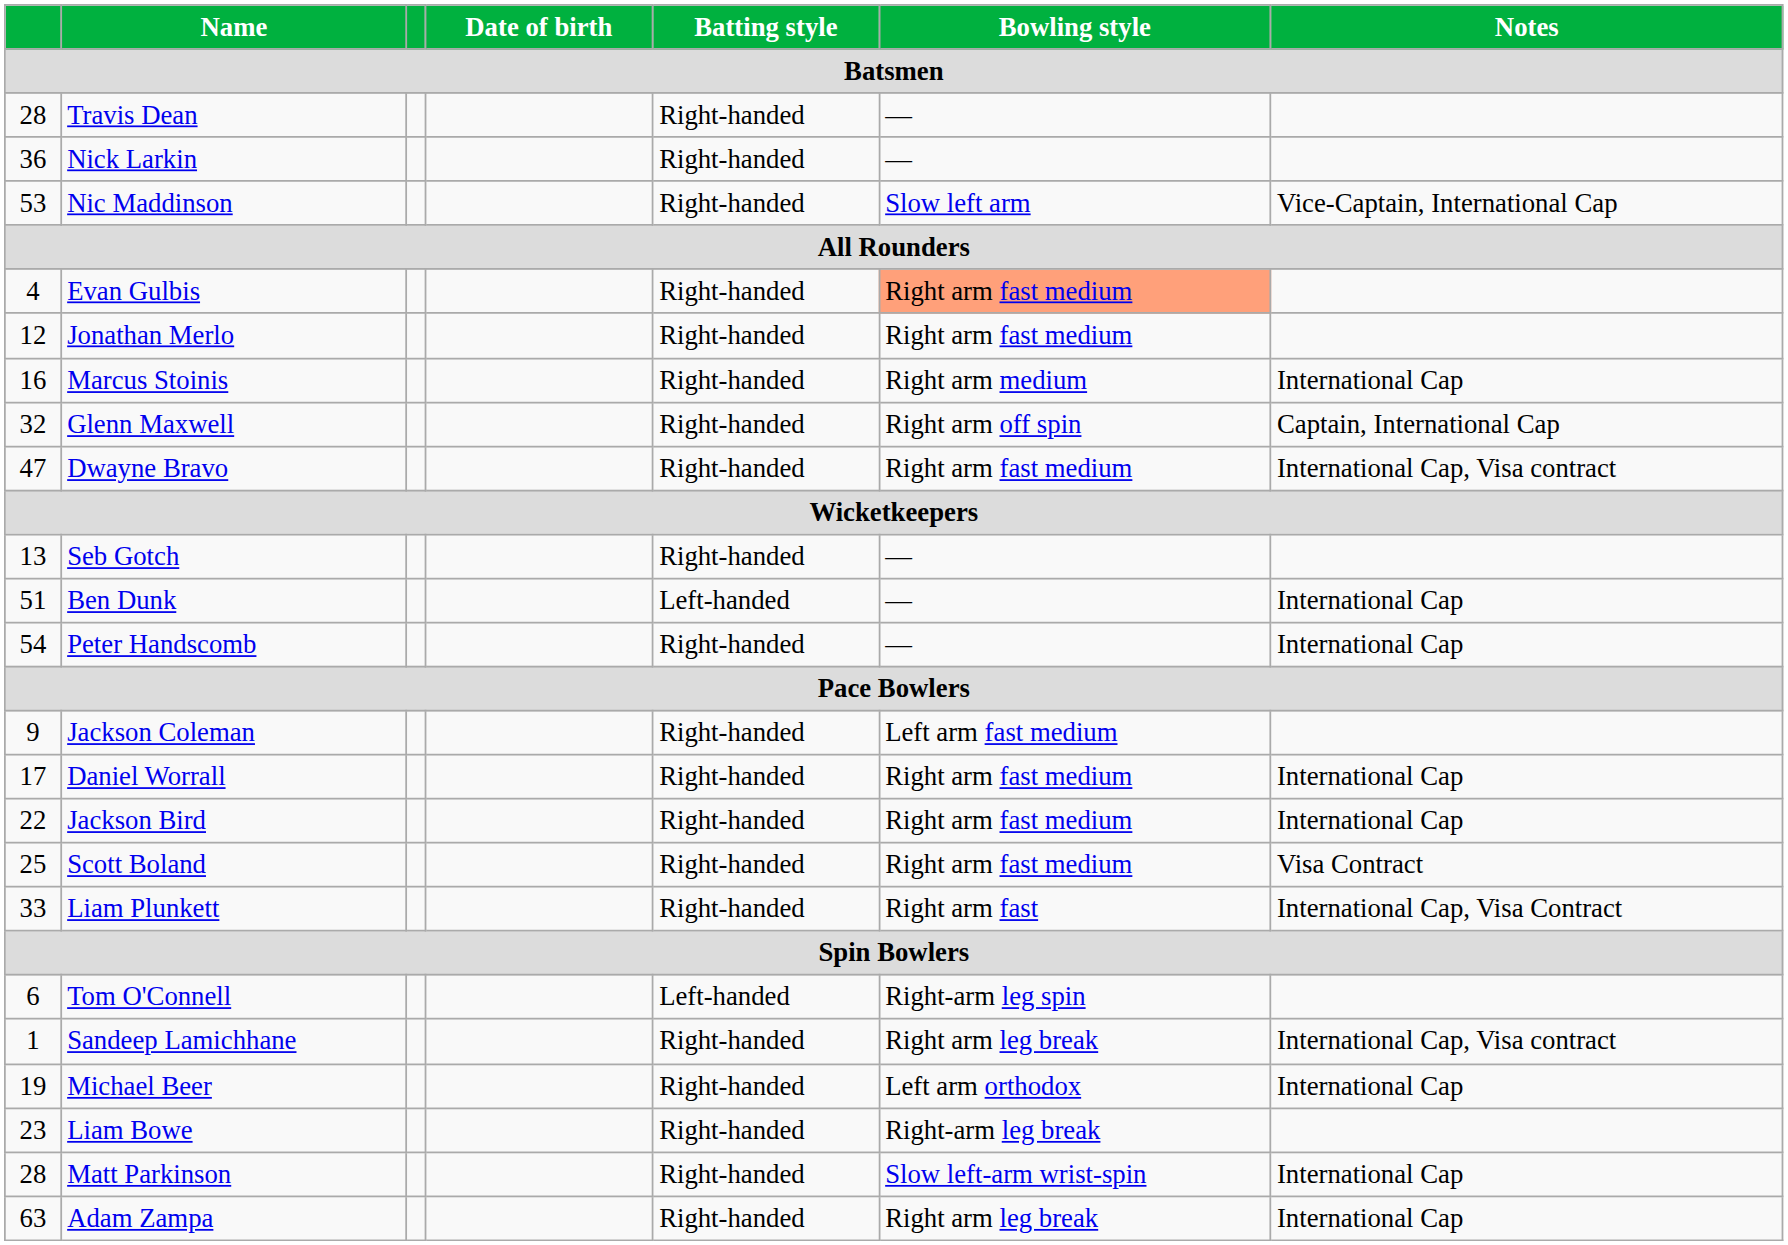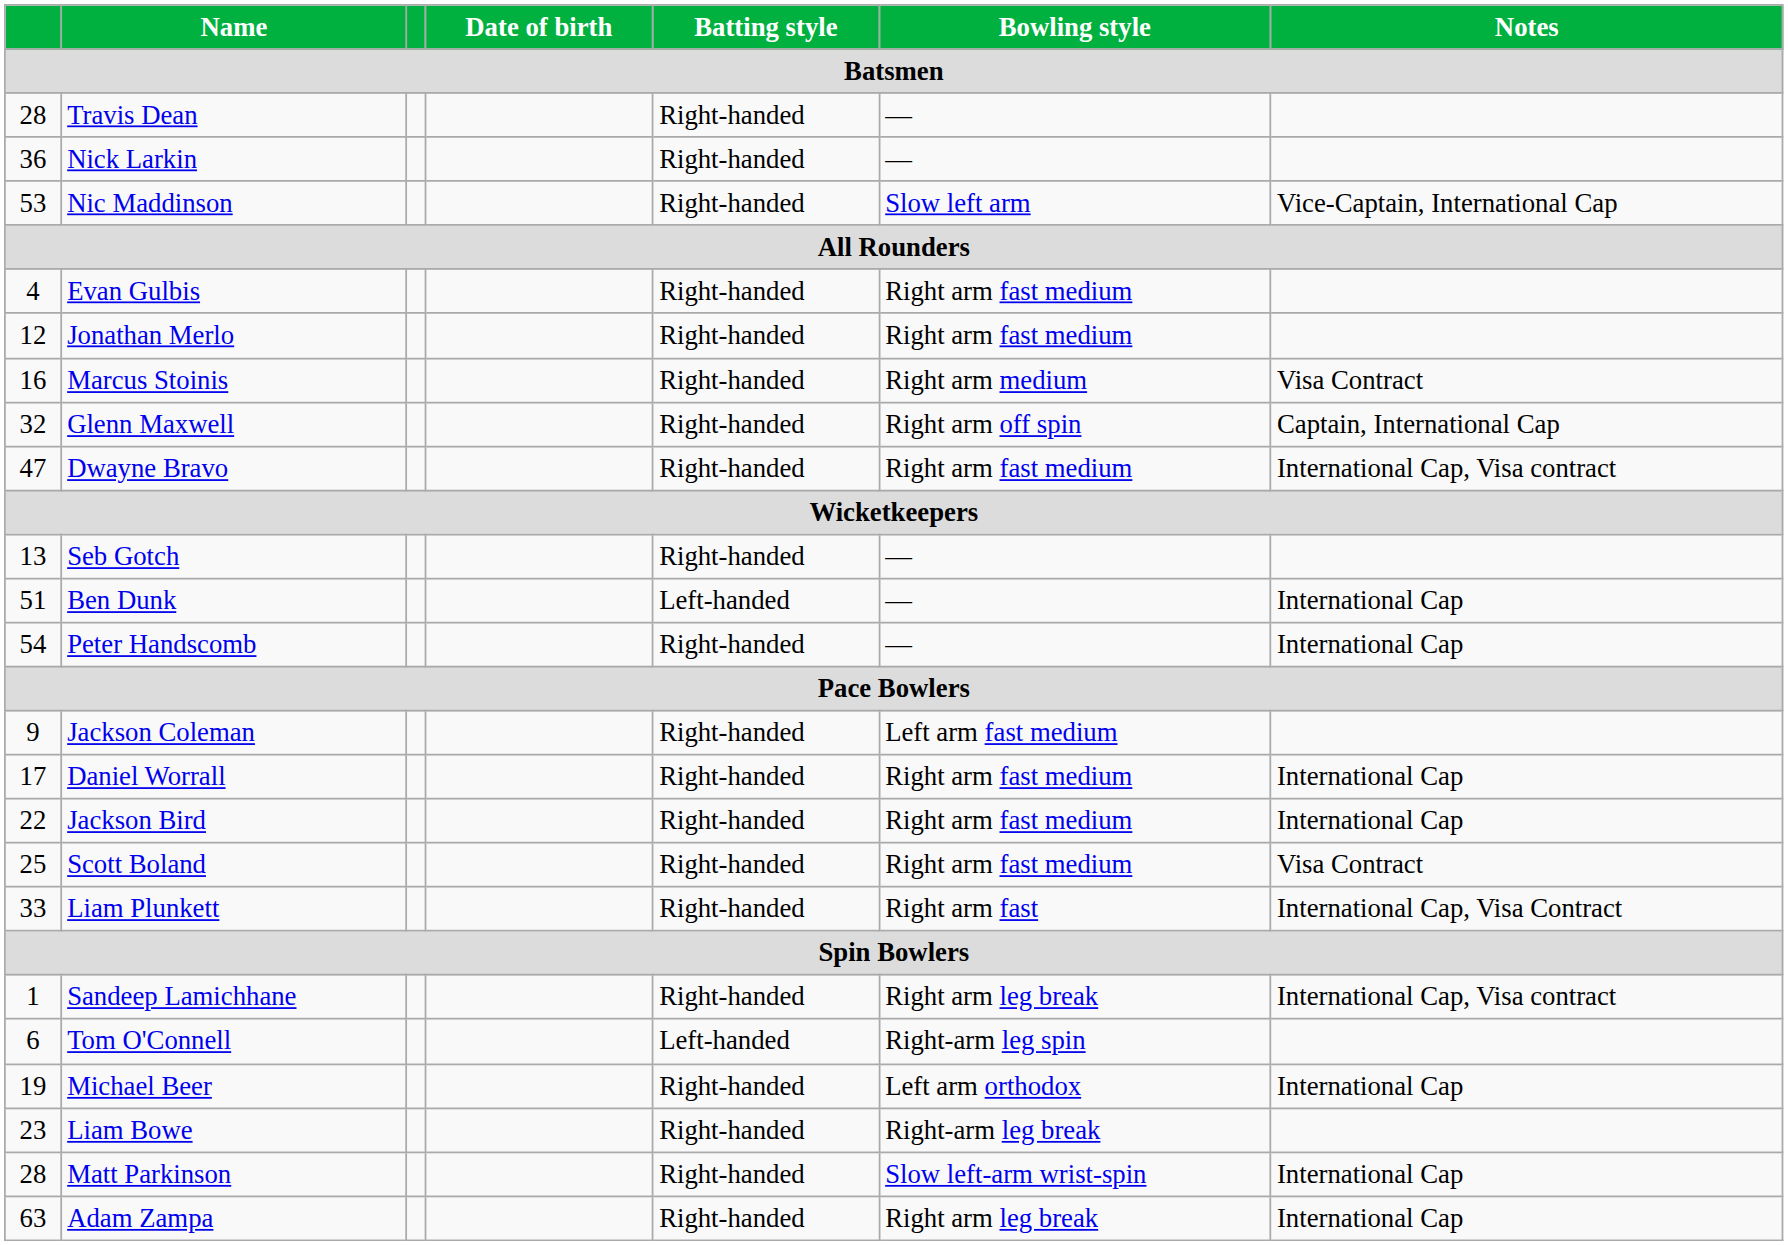(1009, 291) lightsalmon background -> (1009, 291) no background
(1370, 379) International Cap -> (1350, 379) Visa Contract
rows swapped: (182, 1041) <-> (149, 997)
